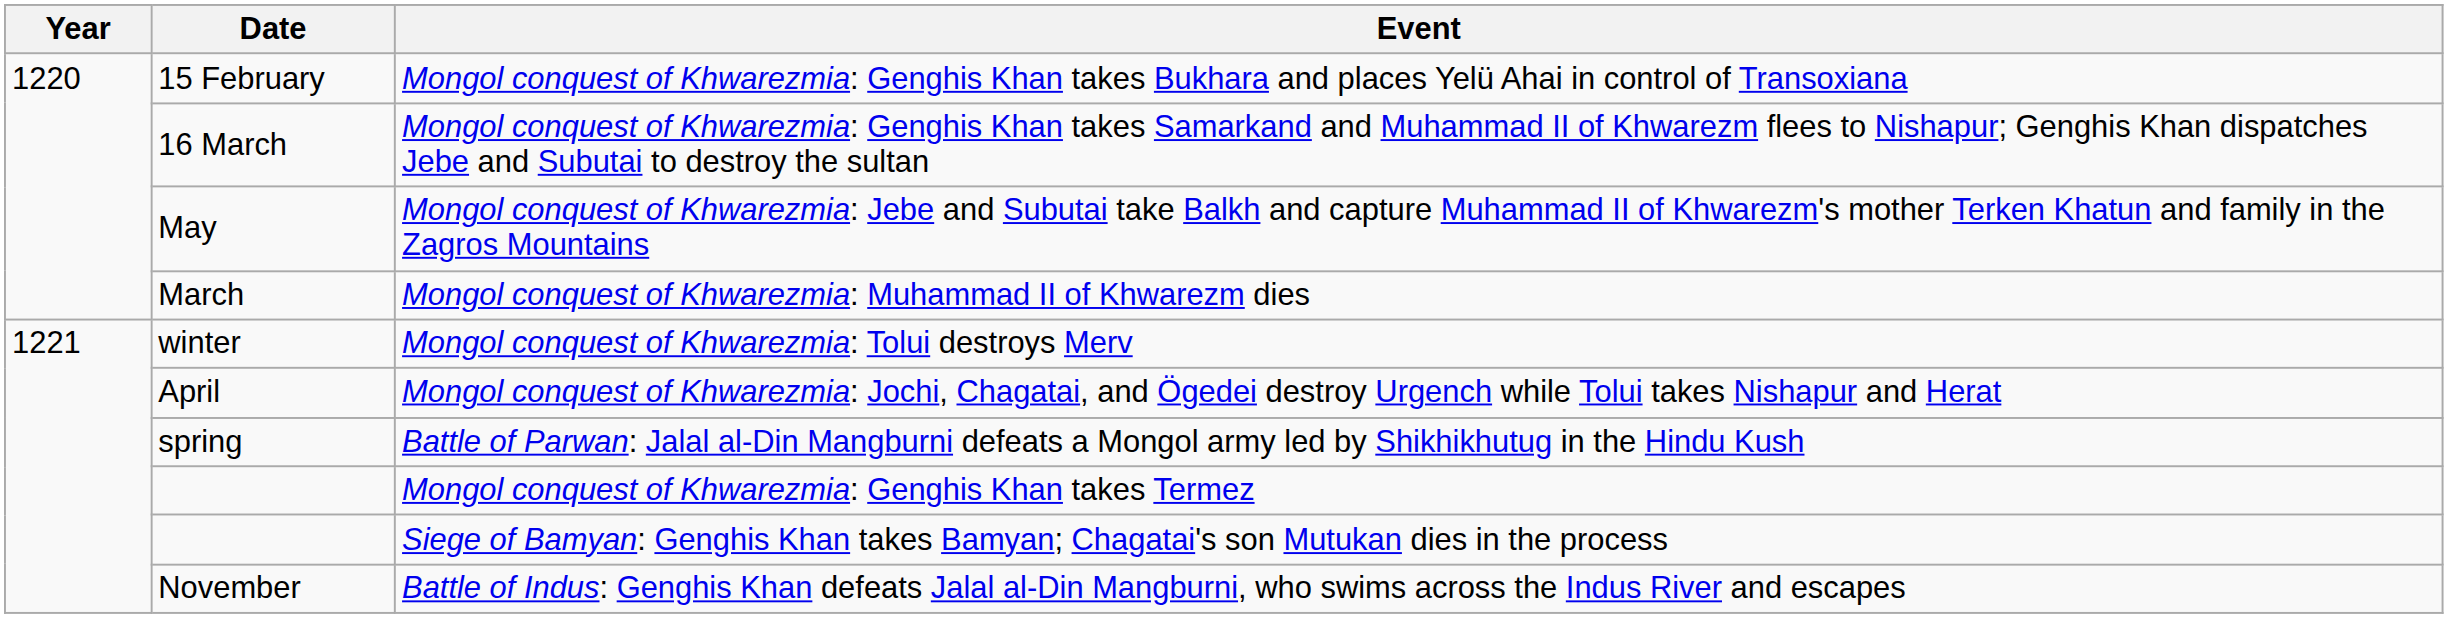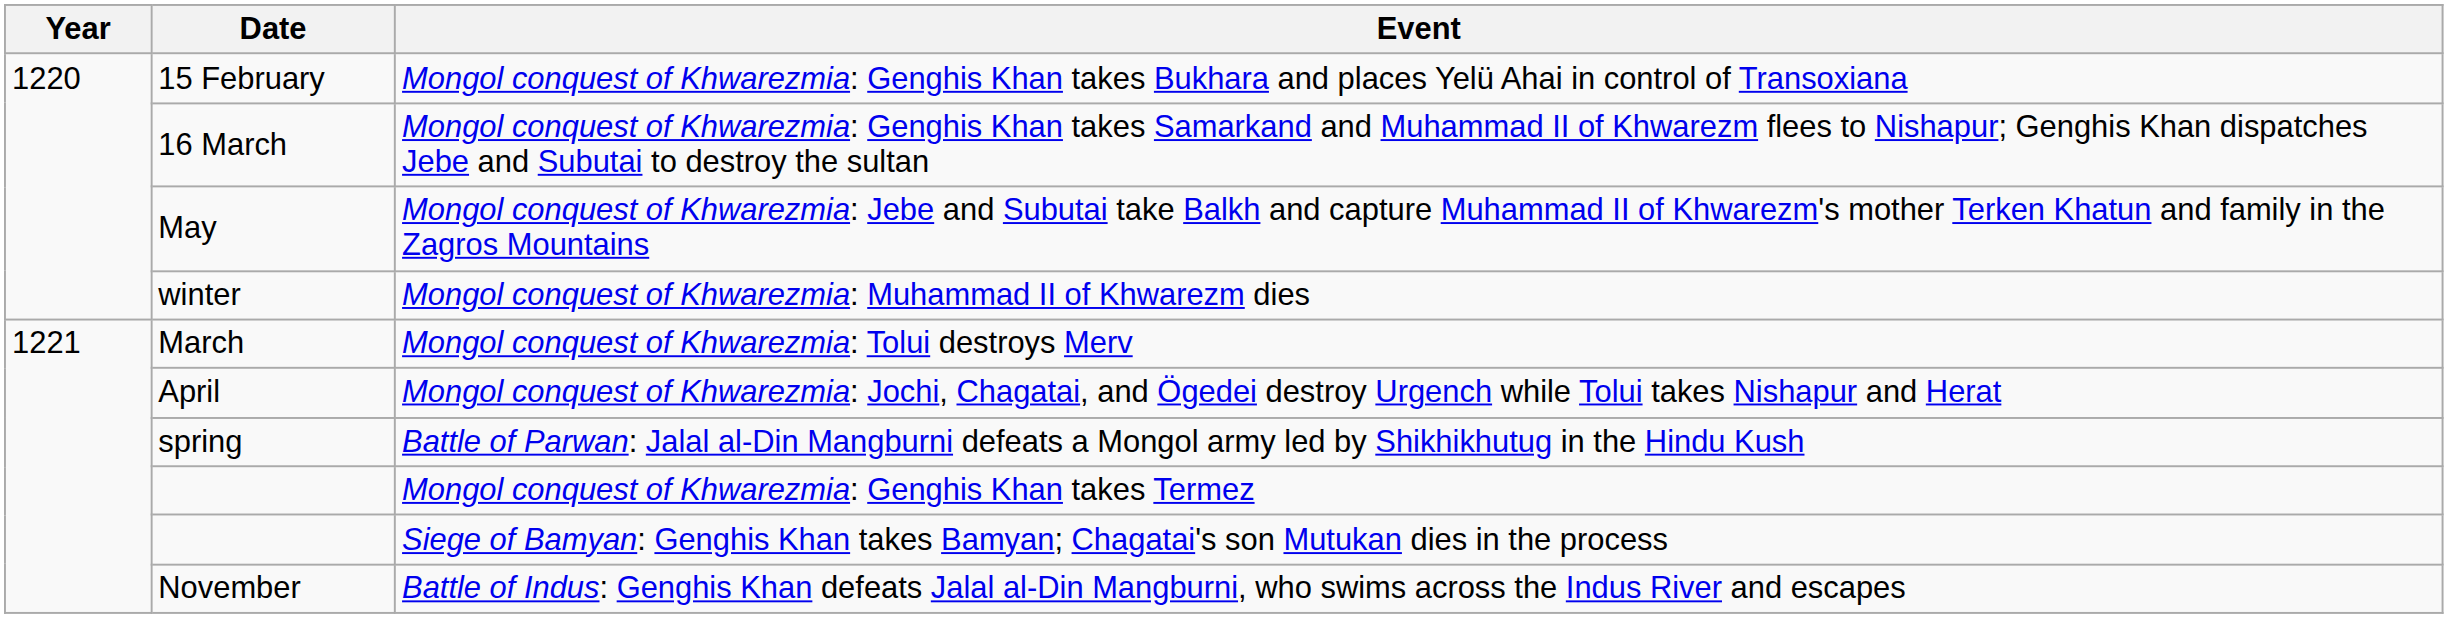(201, 294) March -> (200, 294) winter
(200, 343) winter -> (201, 343) March
